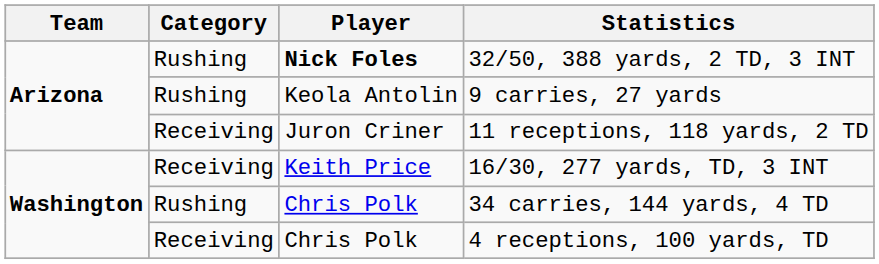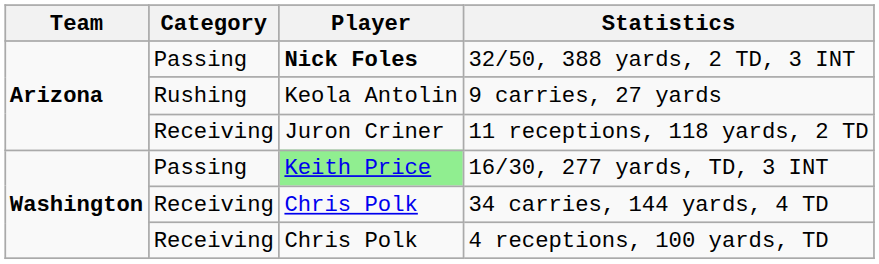(200, 59) Rushing -> (200, 59) Passing
(214, 168) Receiving -> (200, 168) Passing
(358, 168) no background -> (358, 168) lightgreen background
(200, 204) Rushing -> (214, 204) Receiving
